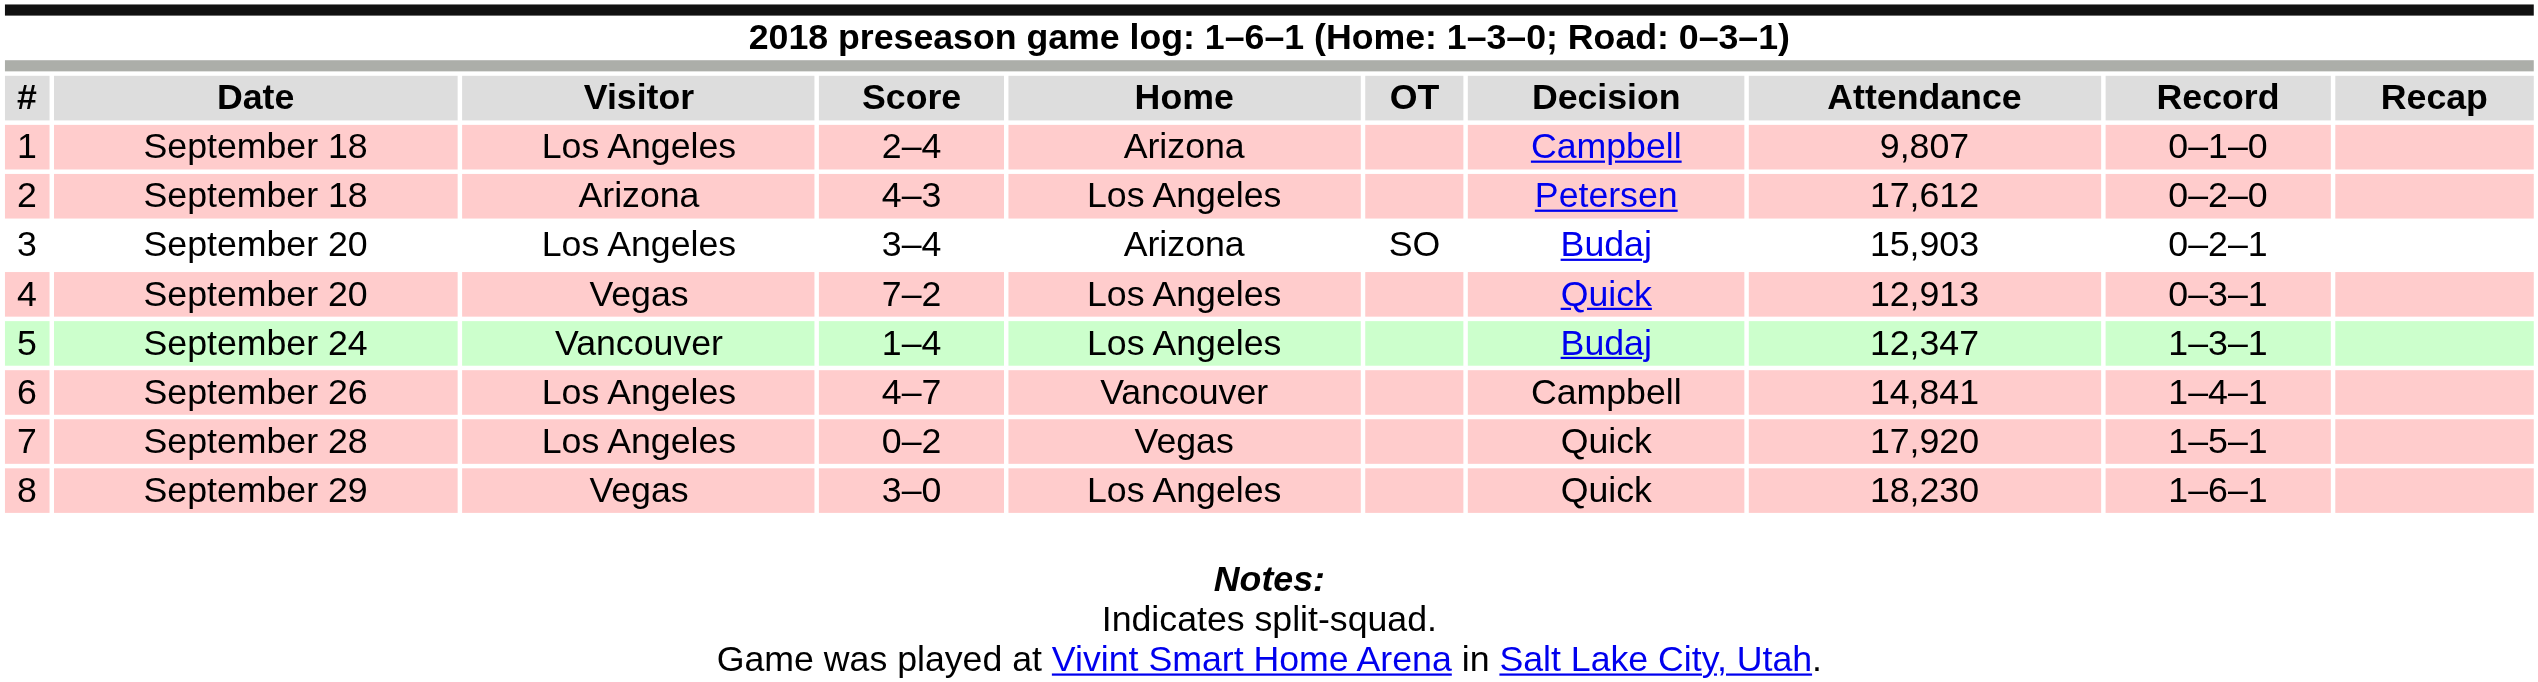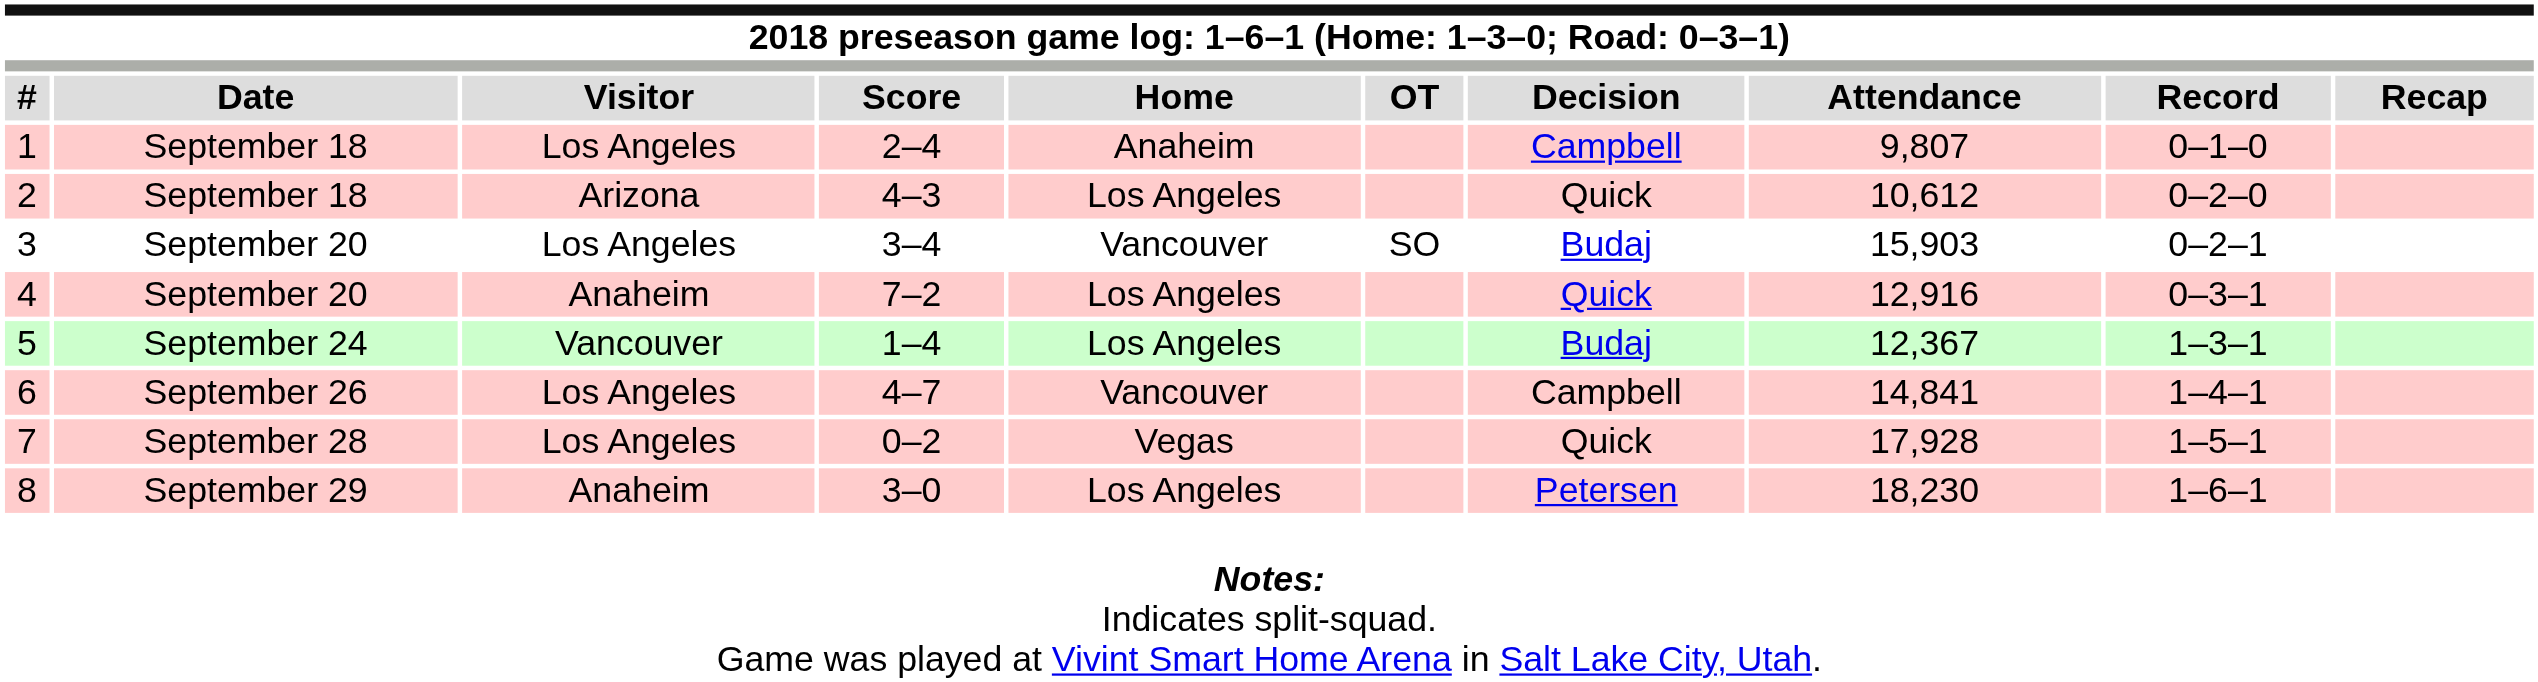(1184, 146) Arizona -> (1184, 146) Anaheim
(1606, 195) Petersen -> (1606, 195) Quick
(1924, 195) 17,612 -> (1924, 195) 10,612
(1184, 244) Arizona -> (1184, 244) Vancouver
(639, 293) Vegas -> (639, 293) Anaheim
(1924, 293) 12,913 -> (1924, 293) 12,916
(1924, 342) 12,347 -> (1924, 342) 12,367
(1924, 440) 17,920 -> (1924, 440) 17,928
(639, 489) Vegas -> (639, 489) Anaheim
(1606, 489) Quick -> (1606, 489) Petersen
